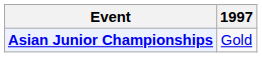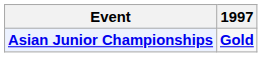(237, 40) normal -> (237, 40) bold
